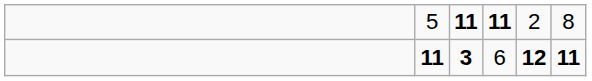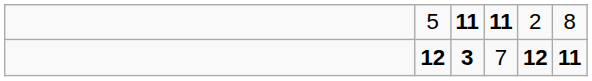(432, 57) 11 -> (433, 57) 12
(500, 57) 6 -> (501, 57) 7
